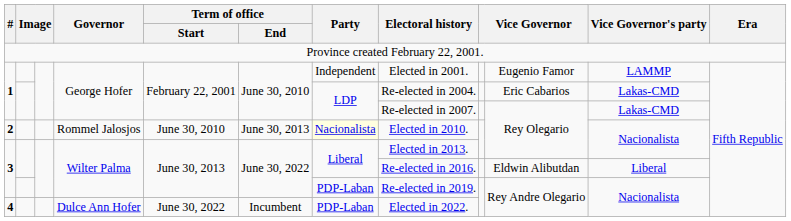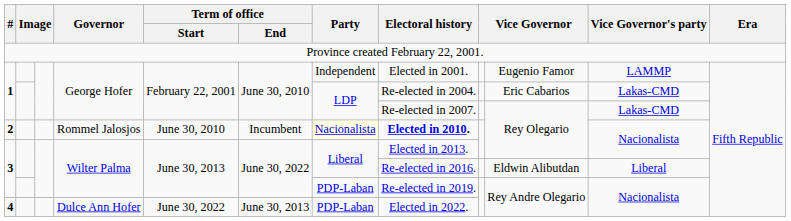(275, 129) June 30, 2013 -> (275, 129) Incumbent
(429, 129) normal -> (429, 129) bold
(275, 206) Incumbent -> (275, 206) June 30, 2013
